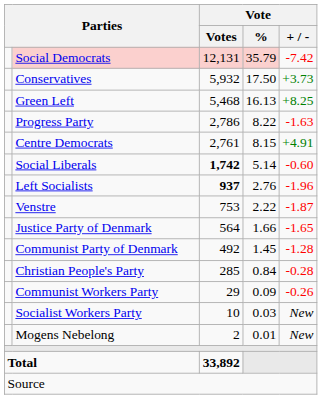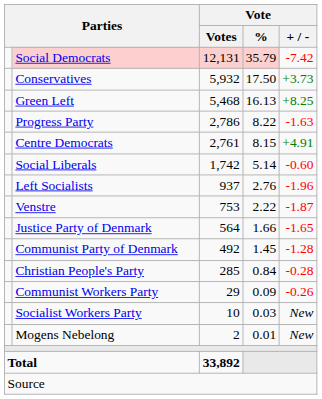(225, 164) bold -> (225, 164) normal
(230, 185) bold -> (230, 185) normal
